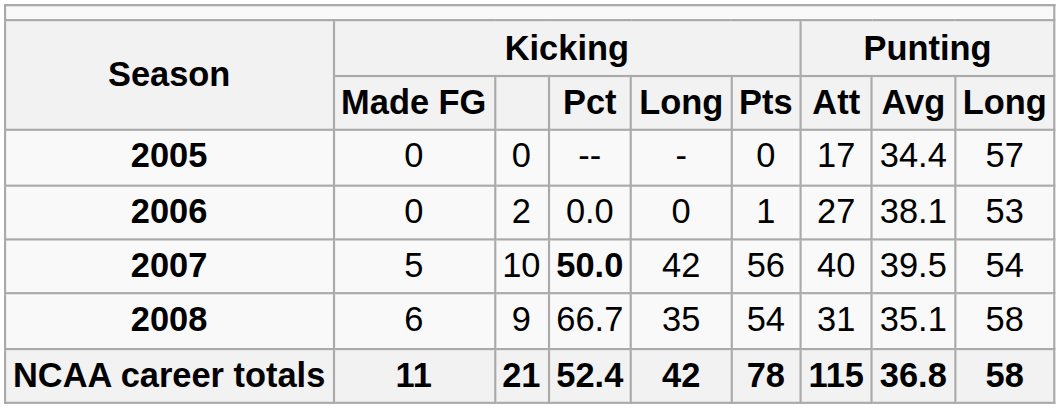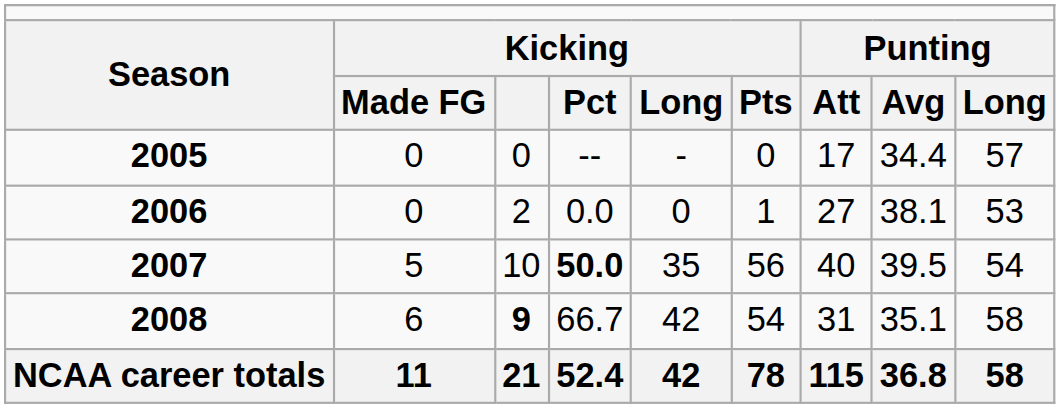(681, 265) 42 -> (681, 265) 35
(521, 320) normal -> (521, 320) bold
(681, 320) 35 -> (681, 320) 42
